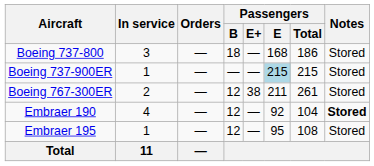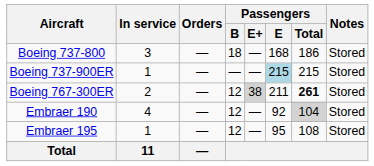(254, 92) no background -> (255, 92) lightgrey background
(308, 92) normal -> (309, 92) bold
(308, 111) no background -> (309, 111) lightgrey background
(347, 111) bold -> (347, 111) normal
